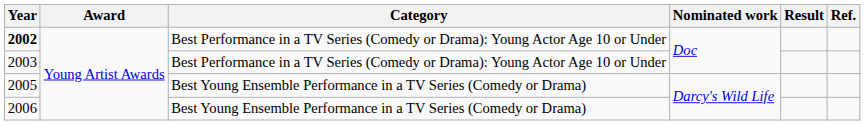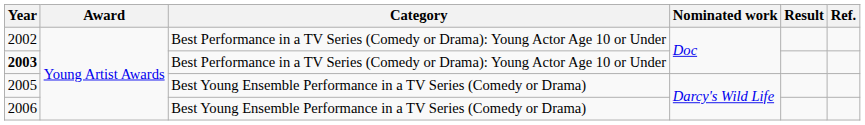(22, 39) bold -> (22, 39) normal
(22, 62) normal -> (22, 62) bold
